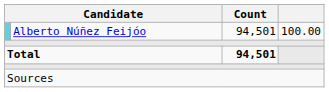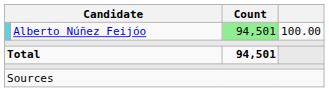(256, 31) no background -> (256, 31) lightgreen background
